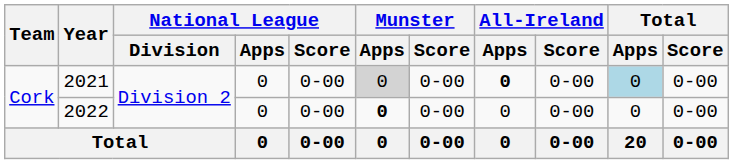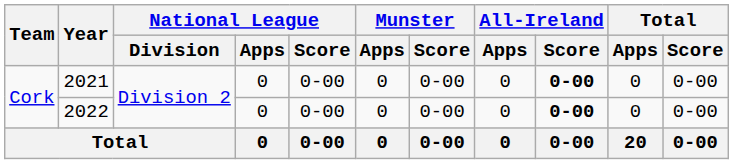(382, 82) lightgrey background -> (382, 82) no background
(505, 82) bold -> (505, 82) normal
(572, 82) normal -> (572, 82) bold
(635, 82) lightblue background -> (635, 82) no background
(382, 112) bold -> (382, 112) normal
(572, 112) normal -> (572, 112) bold
